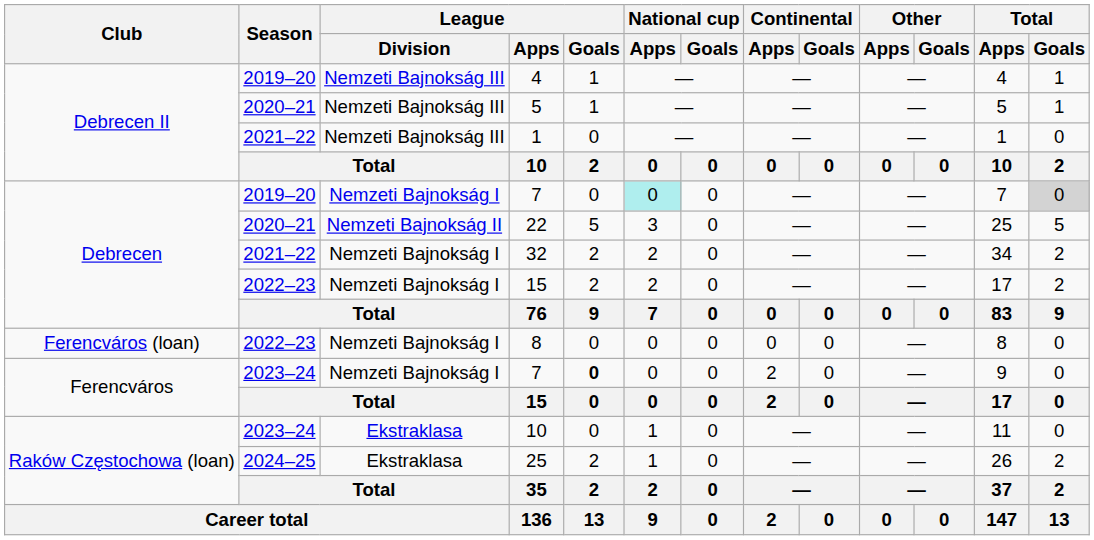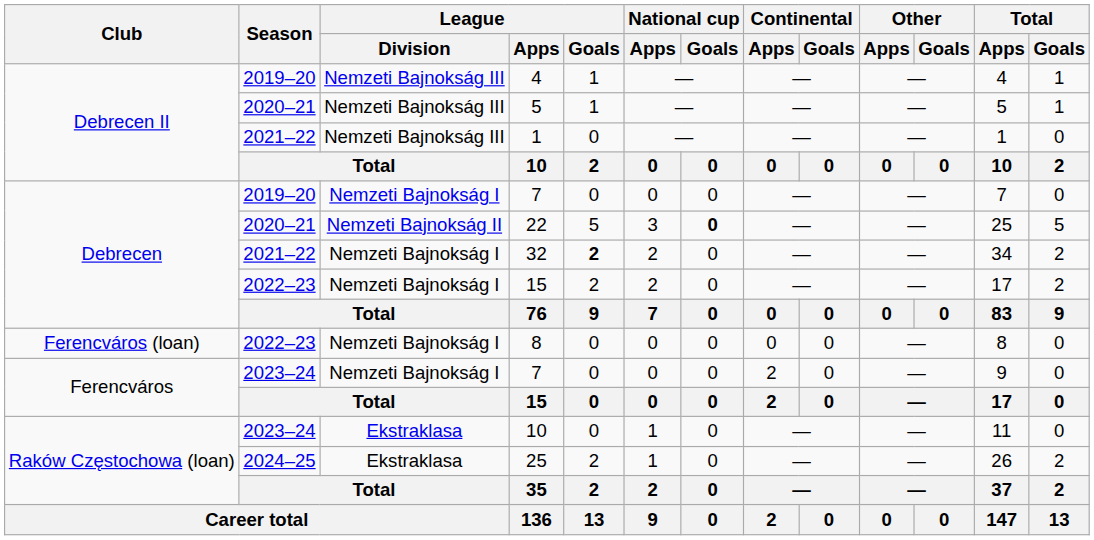(653, 195) paleturquoise background -> (653, 195) no background
(1059, 195) lightgrey background -> (1059, 195) no background
(713, 225) normal -> (713, 225) bold
(594, 254) normal -> (594, 254) bold
(594, 372) bold -> (594, 372) normal
